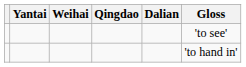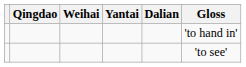columns swapped: (30, 14) <-> (117, 14)
(211, 33) 'to see' -> (211, 33) 'to hand in'
(211, 52) 'to hand in' -> (211, 52) 'to see'
